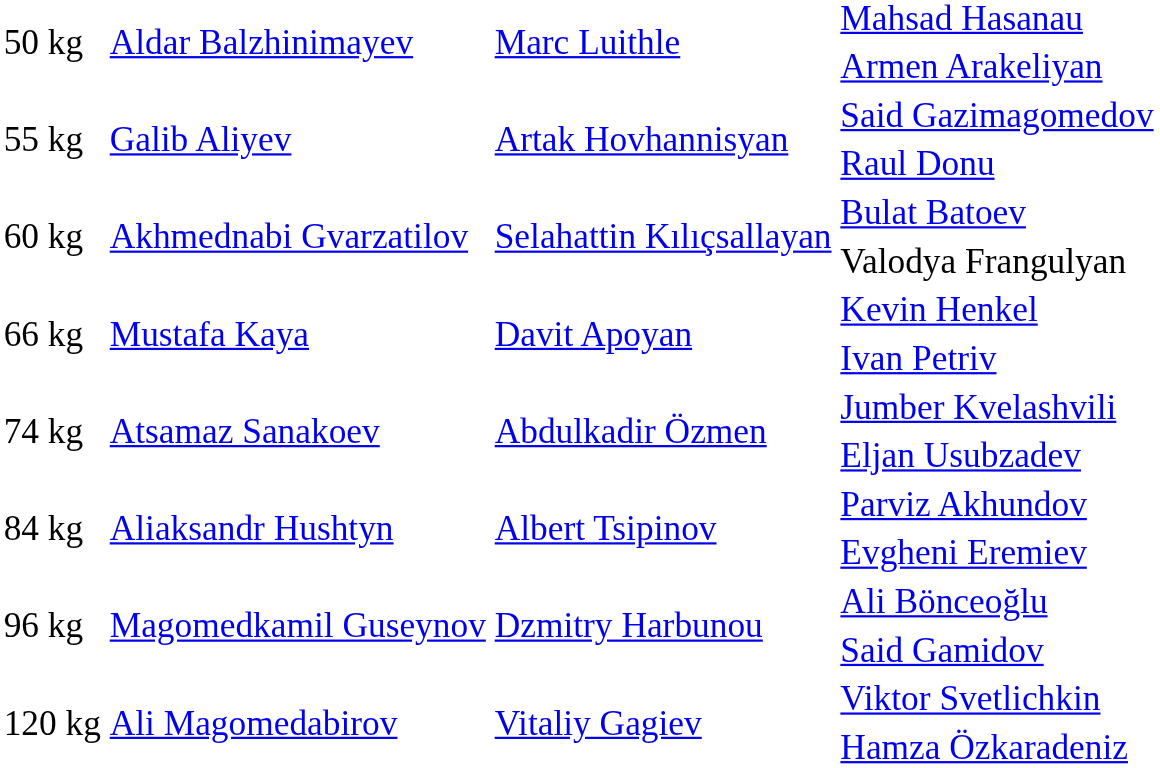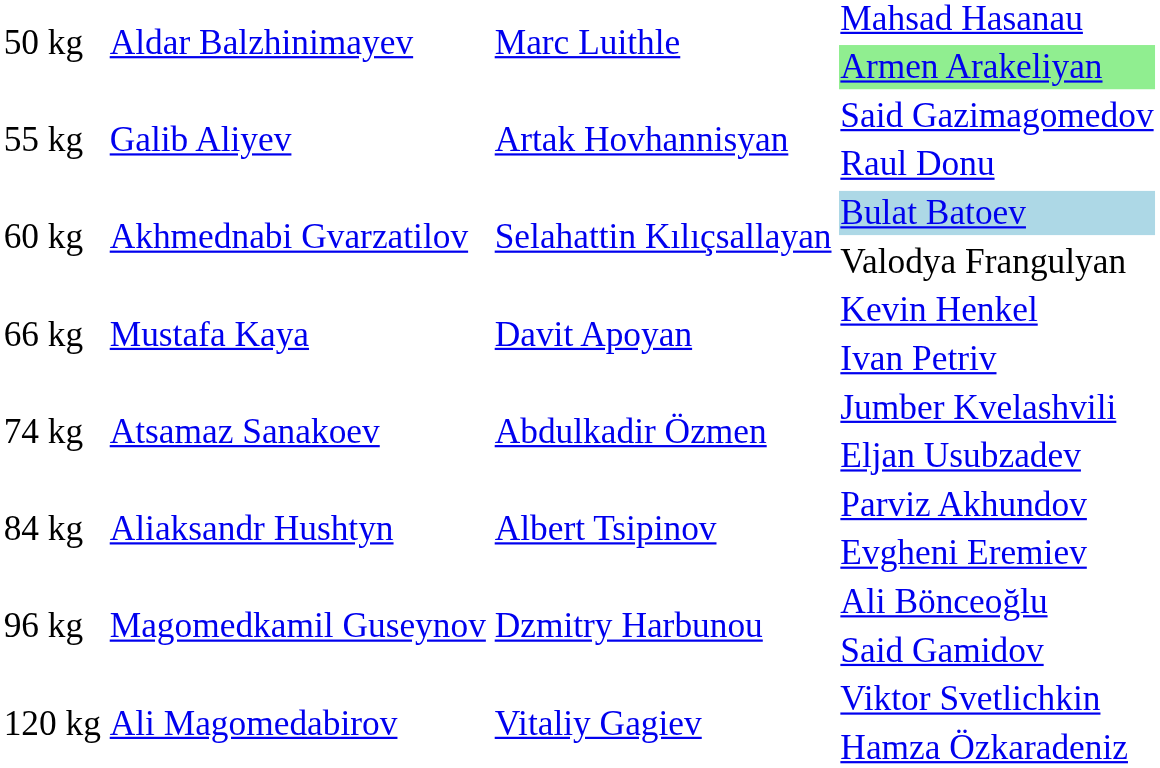(971, 66) no background -> (971, 66) lightgreen background
(933, 212) no background -> (933, 212) lightblue background
